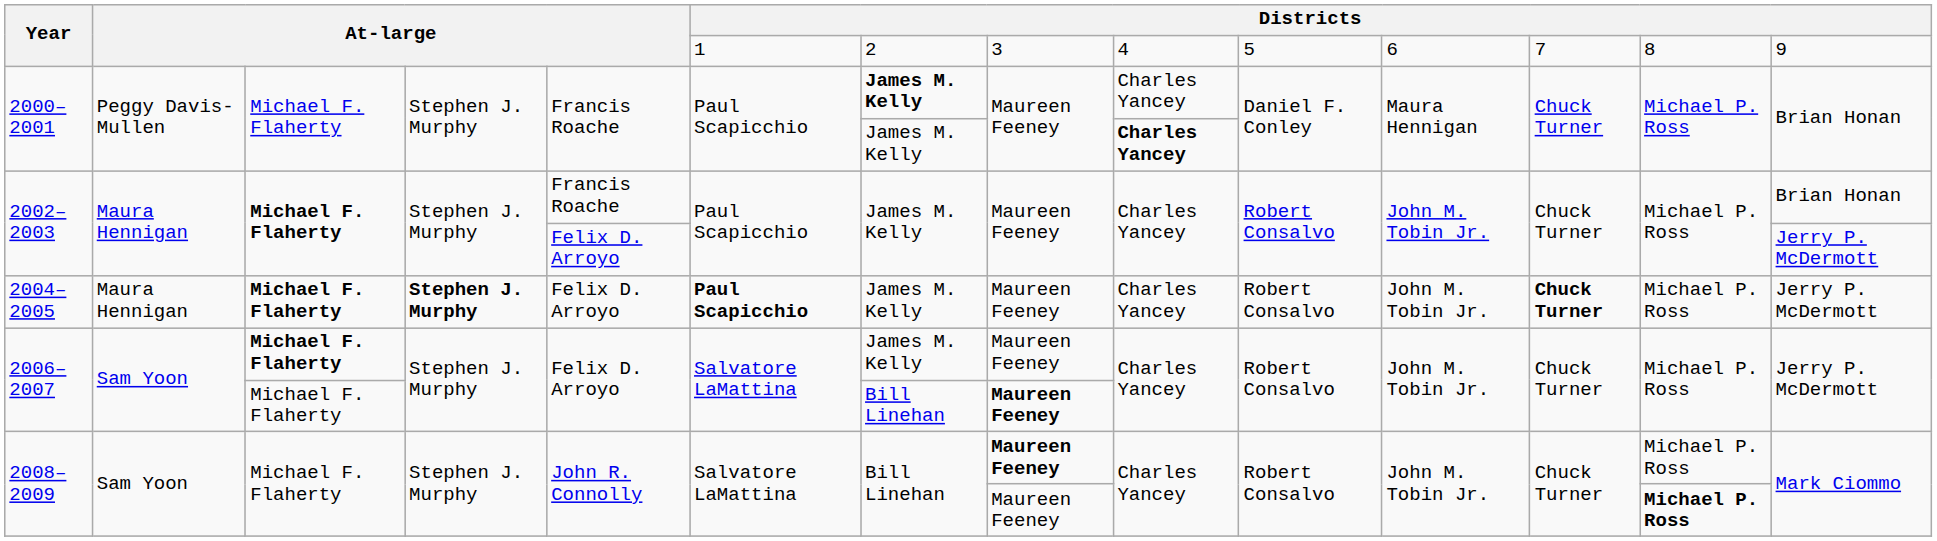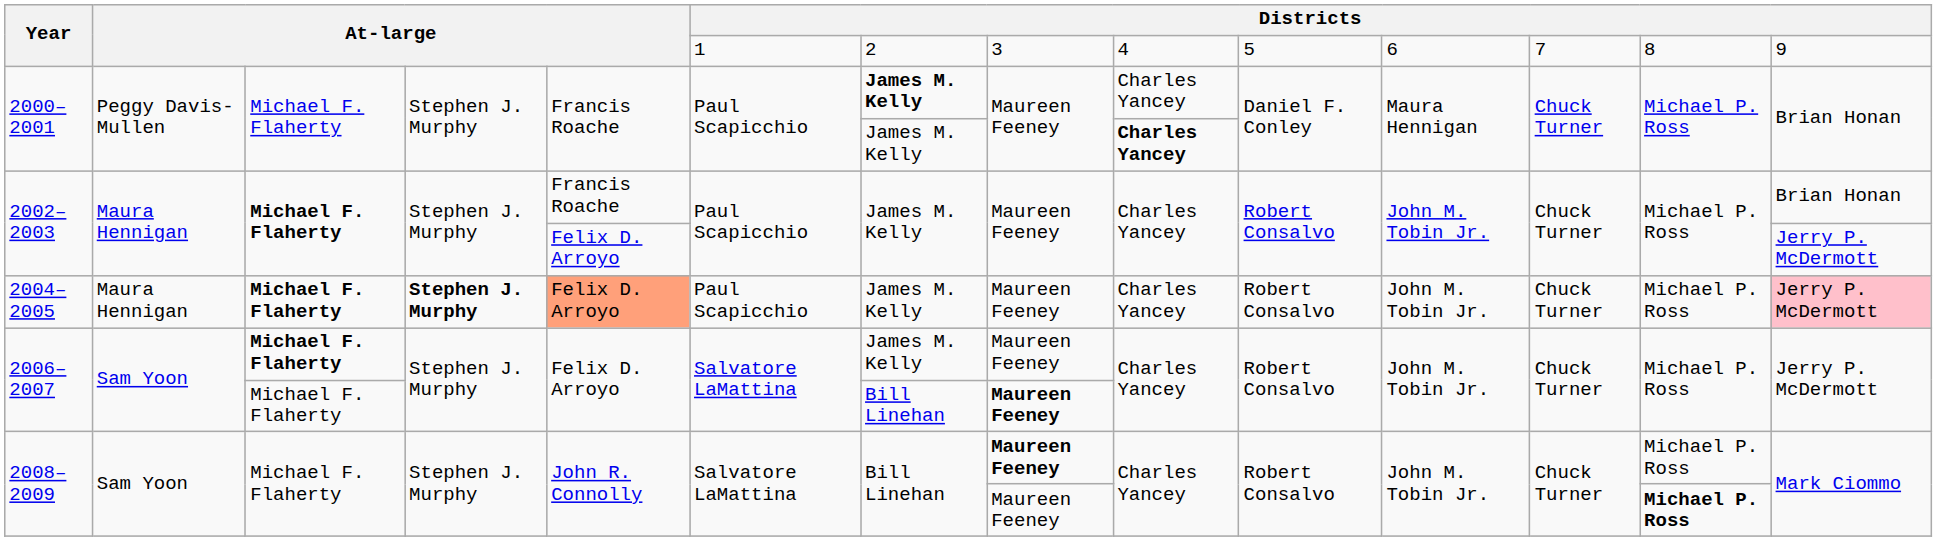(597, 302) no background -> (597, 302) lightsalmon background
(751, 302) bold -> (751, 302) normal
(1569, 302) bold -> (1569, 302) normal
(1827, 302) no background -> (1827, 302) pink background
